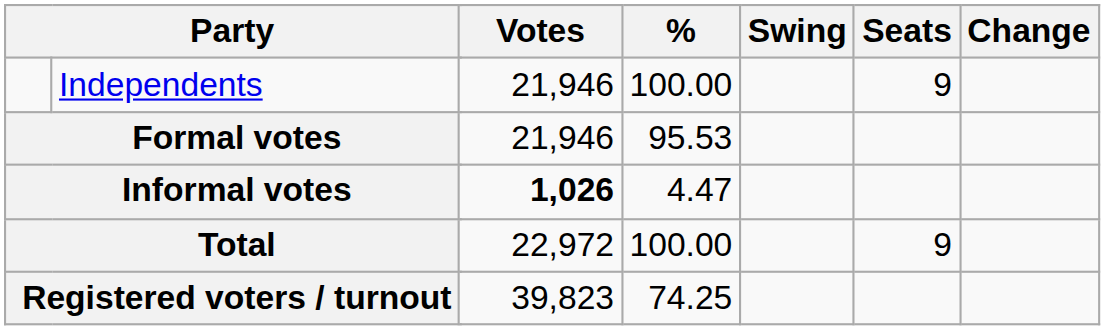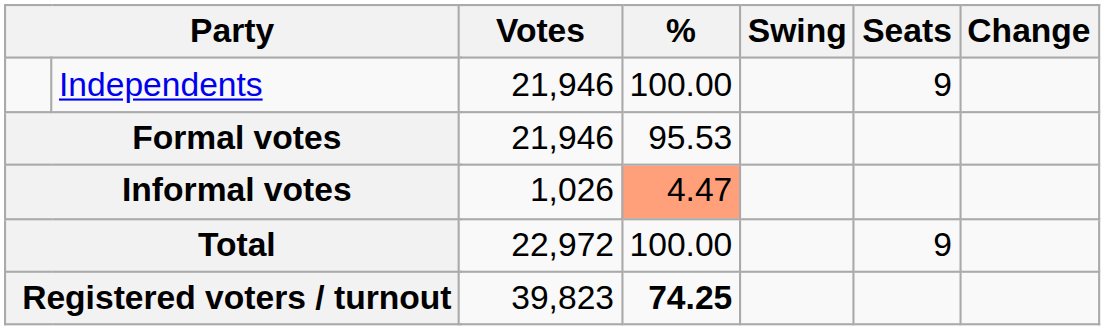(572, 191) bold -> (572, 191) normal
(700, 191) no background -> (700, 191) lightsalmon background
(690, 297) normal -> (690, 297) bold
